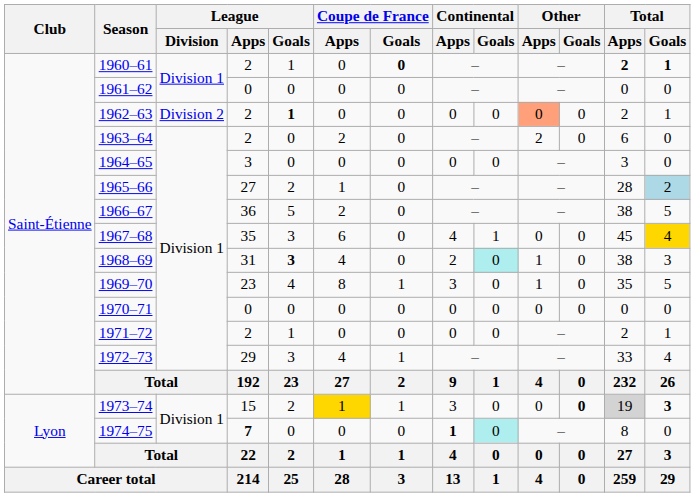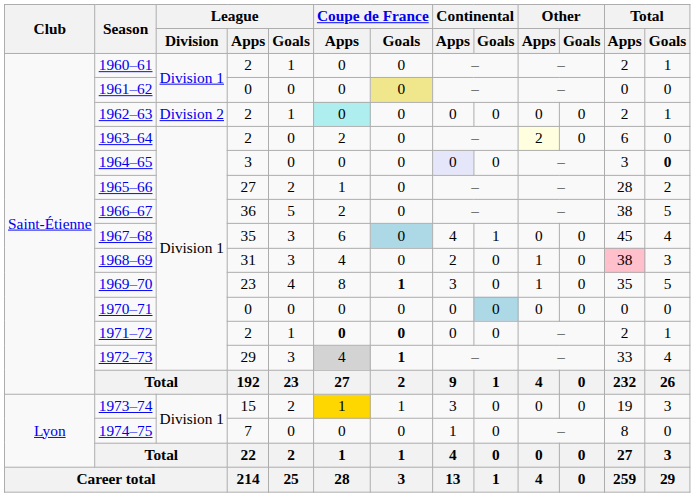(401, 65) bold -> (401, 65) normal
(625, 65) bold -> (625, 65) normal
(668, 65) bold -> (668, 65) normal
(401, 89) no background -> (401, 89) khaki background
(291, 114) bold -> (291, 114) normal
(342, 114) no background -> (342, 114) paleturquoise background
(539, 114) lightsalmon background -> (539, 114) no background
(539, 138) no background -> (539, 138) lightyellow background
(453, 162) no background -> (453, 162) lavender background
(668, 162) normal -> (668, 162) bold
(668, 187) lightblue background -> (668, 187) no background
(401, 235) no background -> (401, 235) lightblue background
(668, 235) gold background -> (668, 235) no background
(291, 260) bold -> (291, 260) normal
(496, 260) paleturquoise background -> (496, 260) no background
(625, 260) no background -> (625, 260) pink background
(401, 284) normal -> (401, 284) bold
(496, 308) no background -> (496, 308) lightblue background
(342, 333) normal -> (342, 333) bold
(401, 333) normal -> (401, 333) bold
(342, 357) no background -> (342, 357) lightgrey background
(401, 357) normal -> (401, 357) bold
(582, 406) bold -> (582, 406) normal
(625, 406) lightgrey background -> (625, 406) no background
(668, 406) bold -> (668, 406) normal
(248, 430) bold -> (248, 430) normal
(453, 430) bold -> (453, 430) normal
(496, 430) paleturquoise background -> (496, 430) no background
